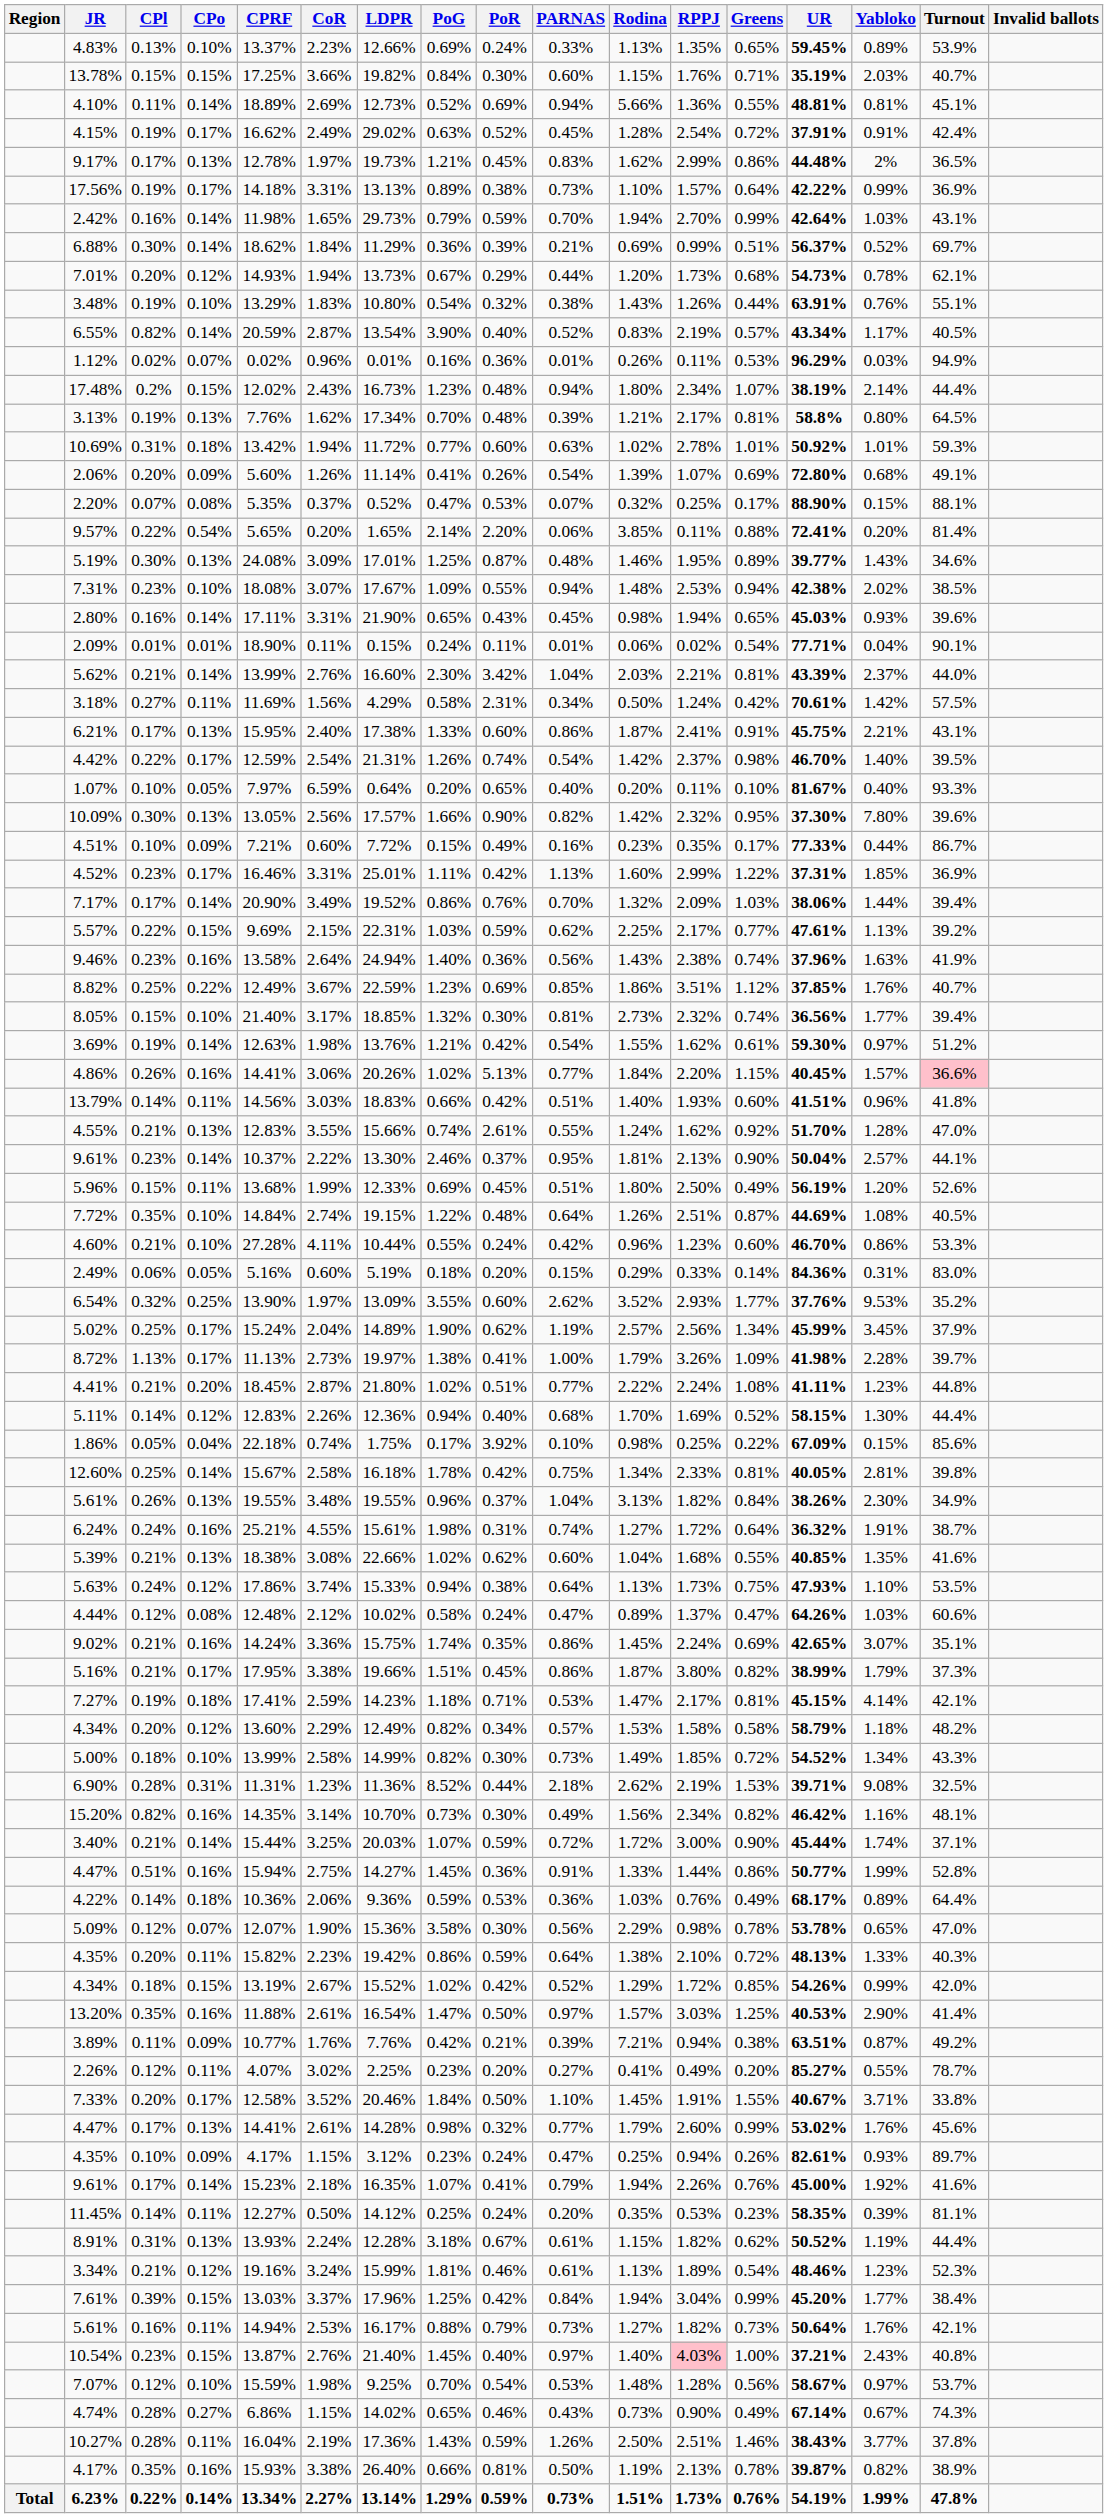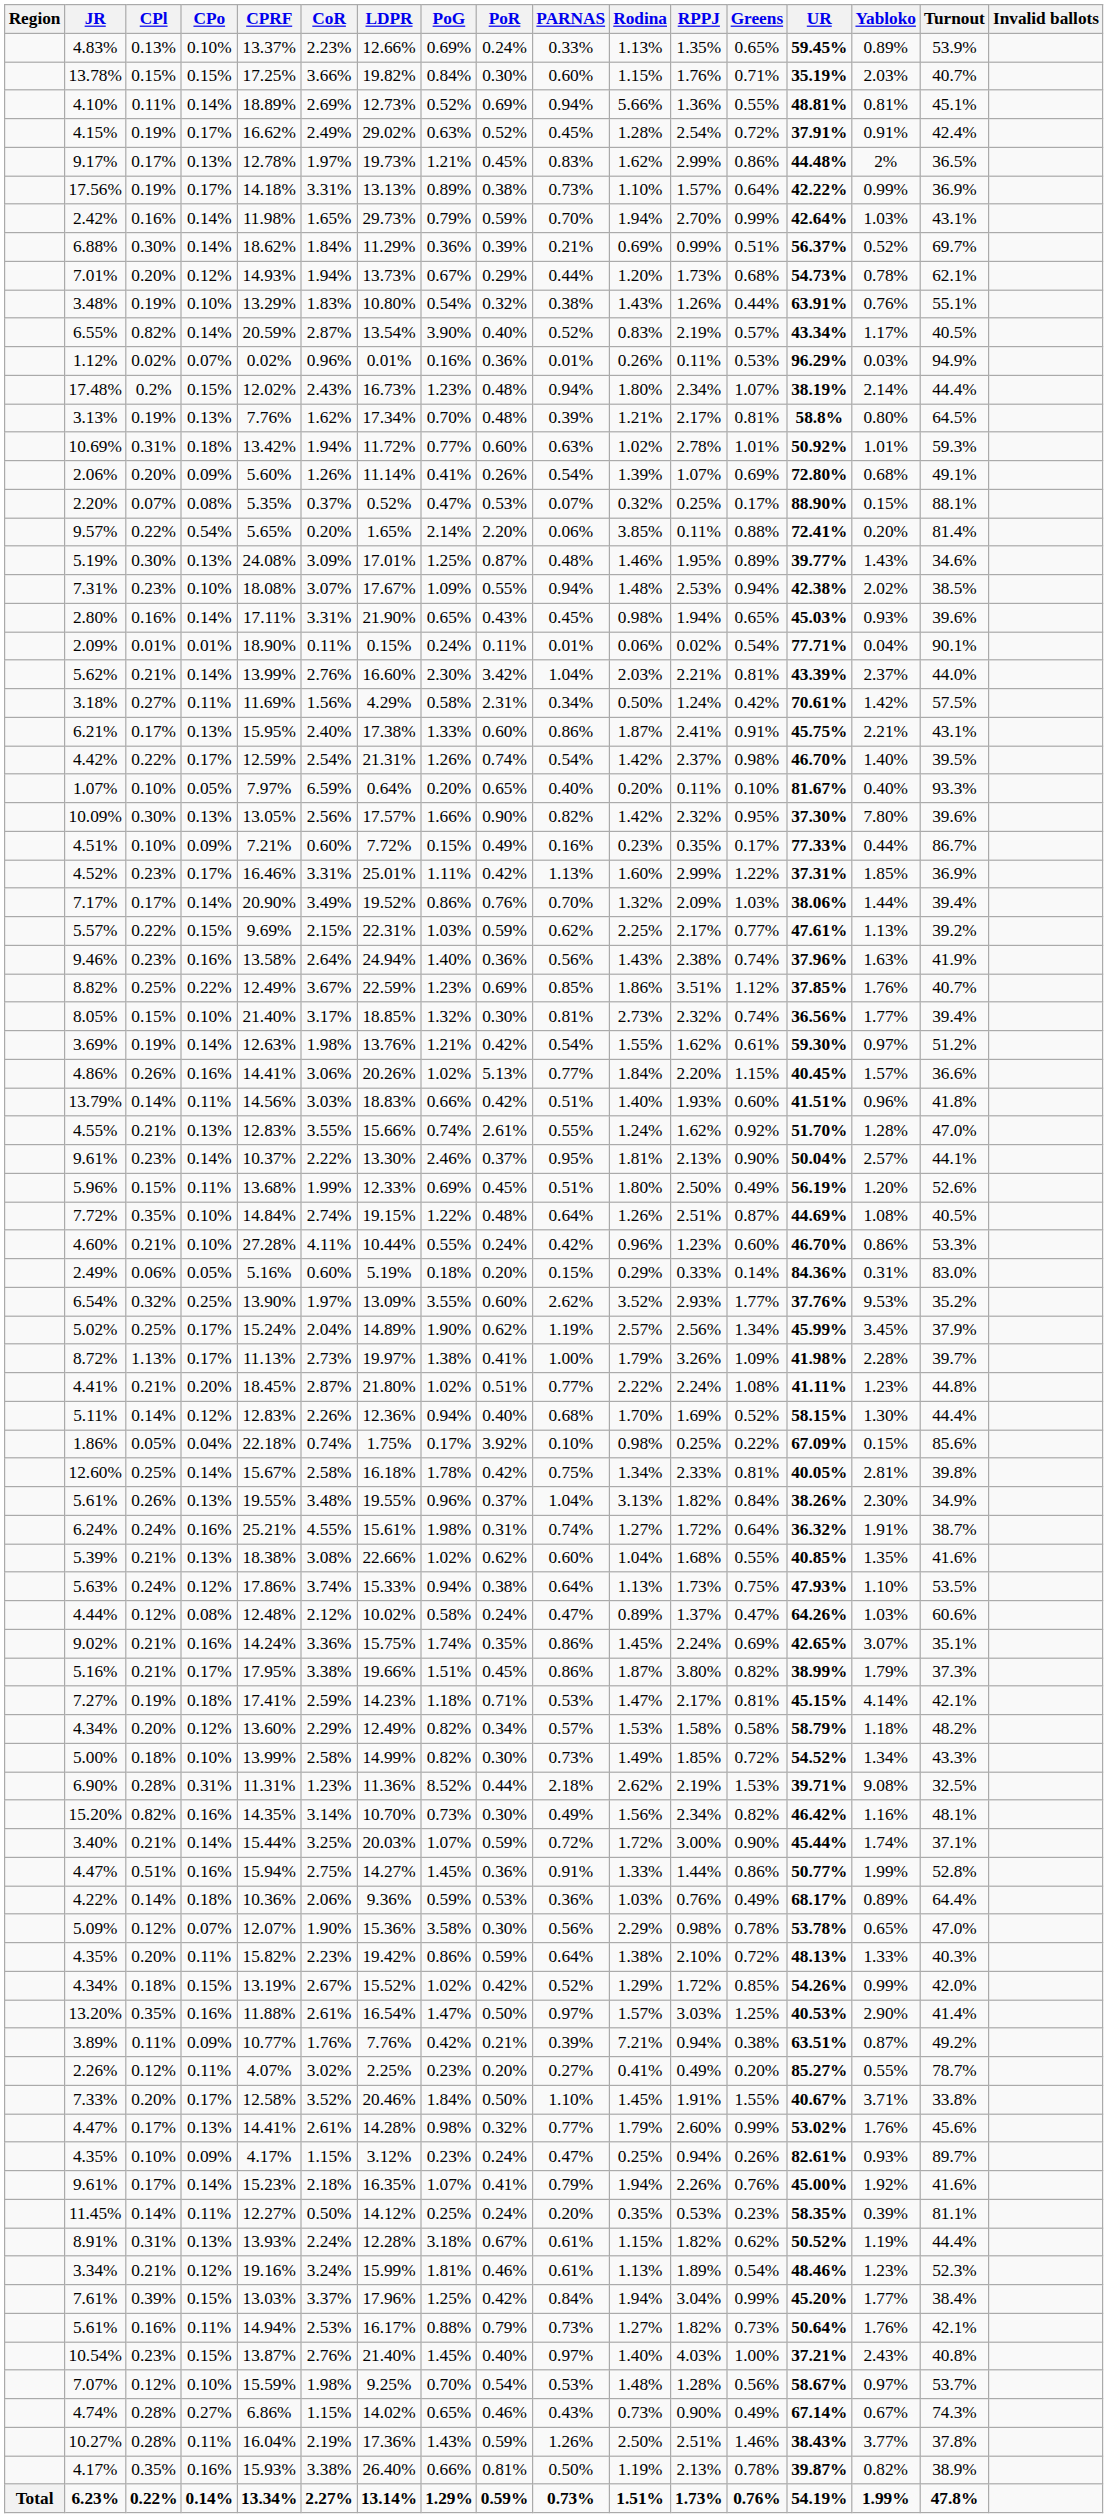(954, 1073) pink background -> (954, 1073) no background
(699, 2356) pink background -> (699, 2356) no background
